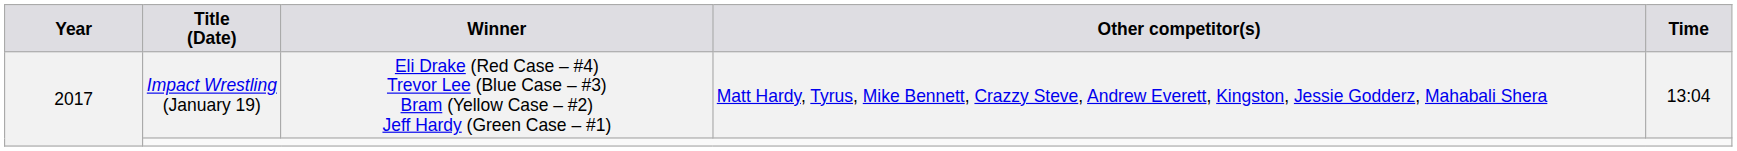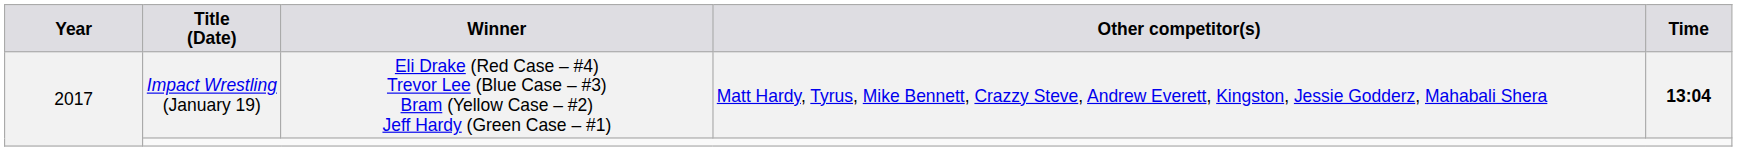(1689, 95) normal -> (1689, 95) bold
